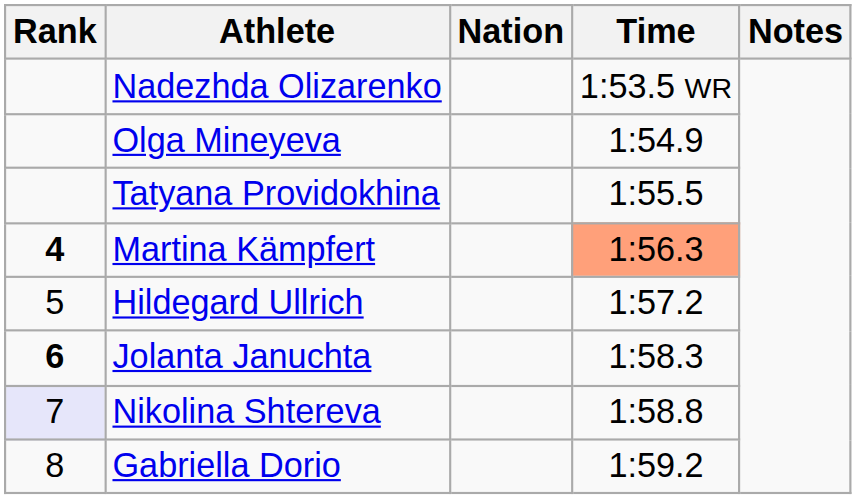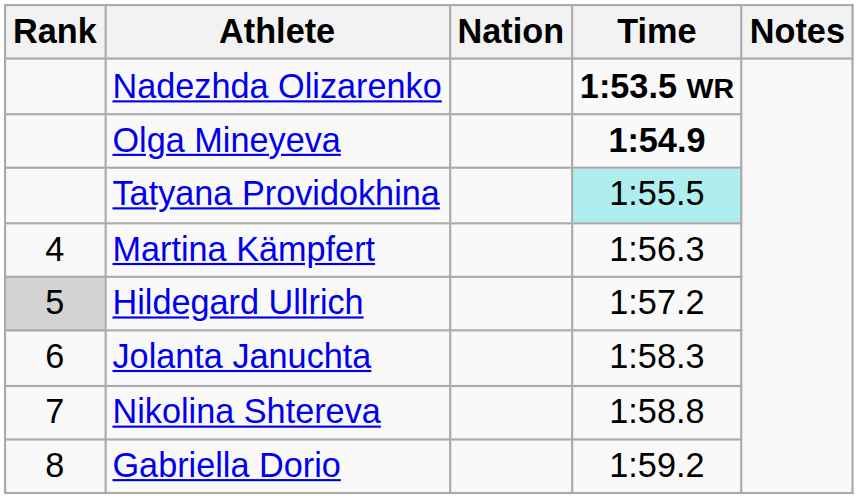(656, 85) normal -> (657, 85) bold
(656, 140) normal -> (657, 140) bold
(656, 194) no background -> (657, 194) paleturquoise background
(55, 248) bold -> (55, 248) normal
(656, 248) lightsalmon background -> (657, 248) no background
(55, 303) no background -> (55, 303) lightgrey background
(55, 357) bold -> (55, 357) normal
(55, 411) lavender background -> (55, 411) no background
